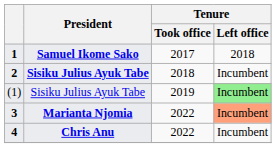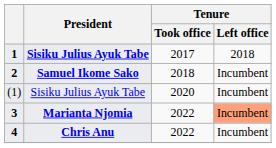(88, 53) Samuel Ikome Sako -> (88, 53) Sisiku Julius Ayuk Tabe
(88, 73) Sisiku Julius Ayuk Tabe -> (88, 73) Samuel Ikome Sako
(183, 92) 2019 -> (183, 92) 2020
(242, 92) lightgreen background -> (242, 92) no background
